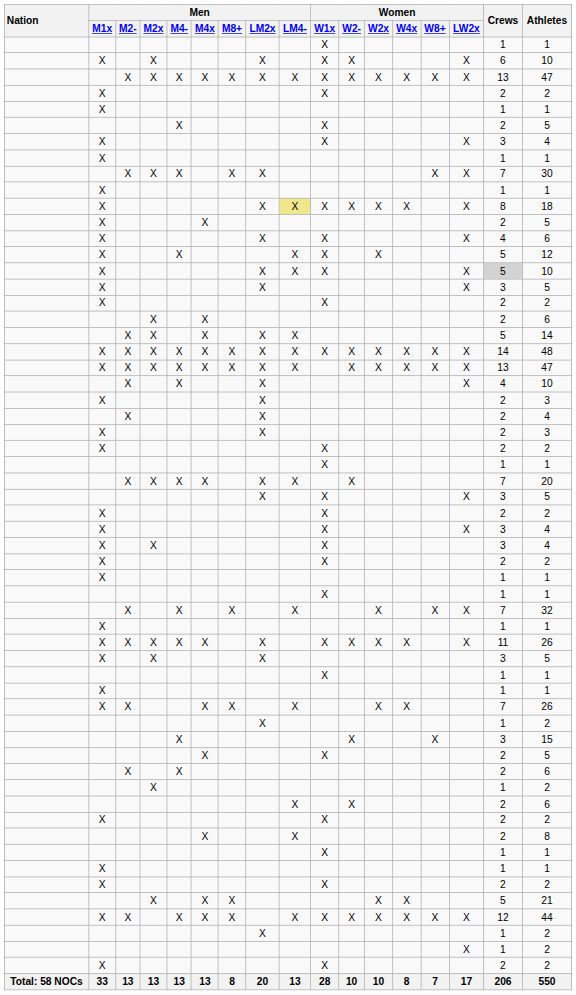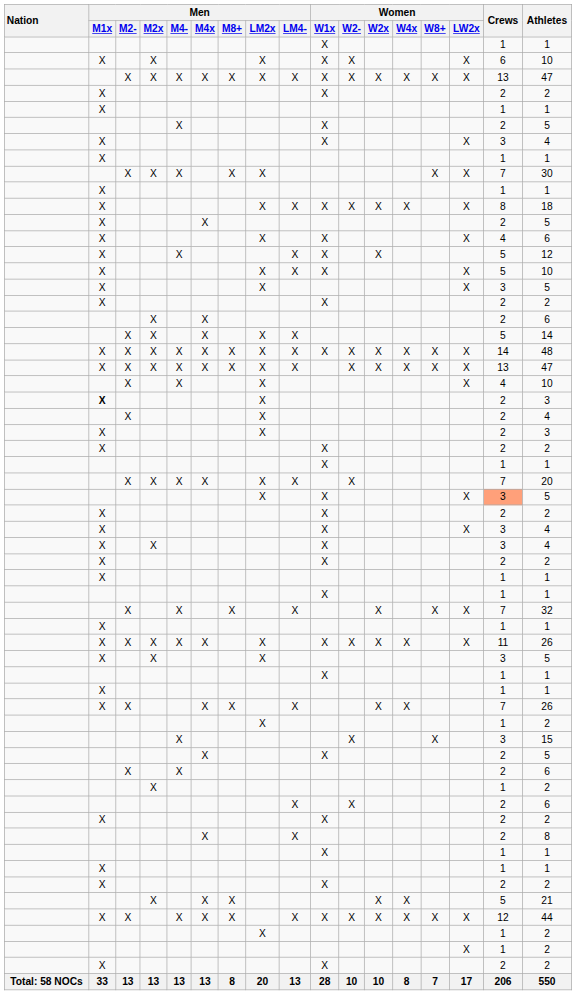(295, 207) khaki background -> (295, 207) no background
(503, 271) lightgrey background -> (503, 271) no background
(102, 400) normal -> (102, 400) bold
(503, 497) no background -> (503, 497) lightsalmon background
